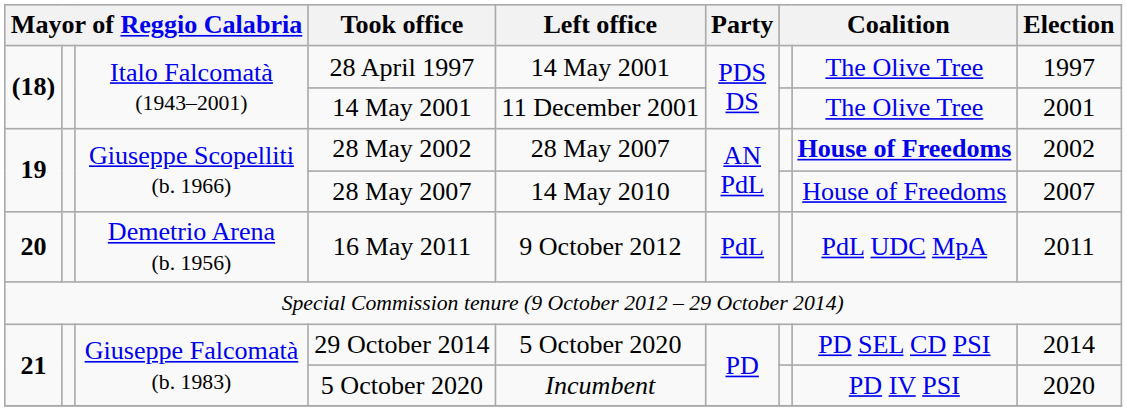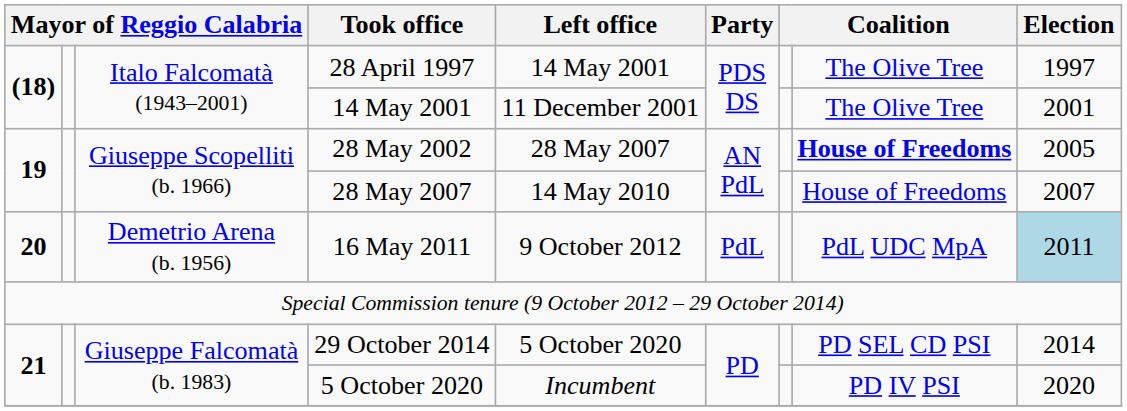(1069, 149) 2002 -> (1069, 149) 2005
(1069, 246) no background -> (1069, 246) lightblue background
